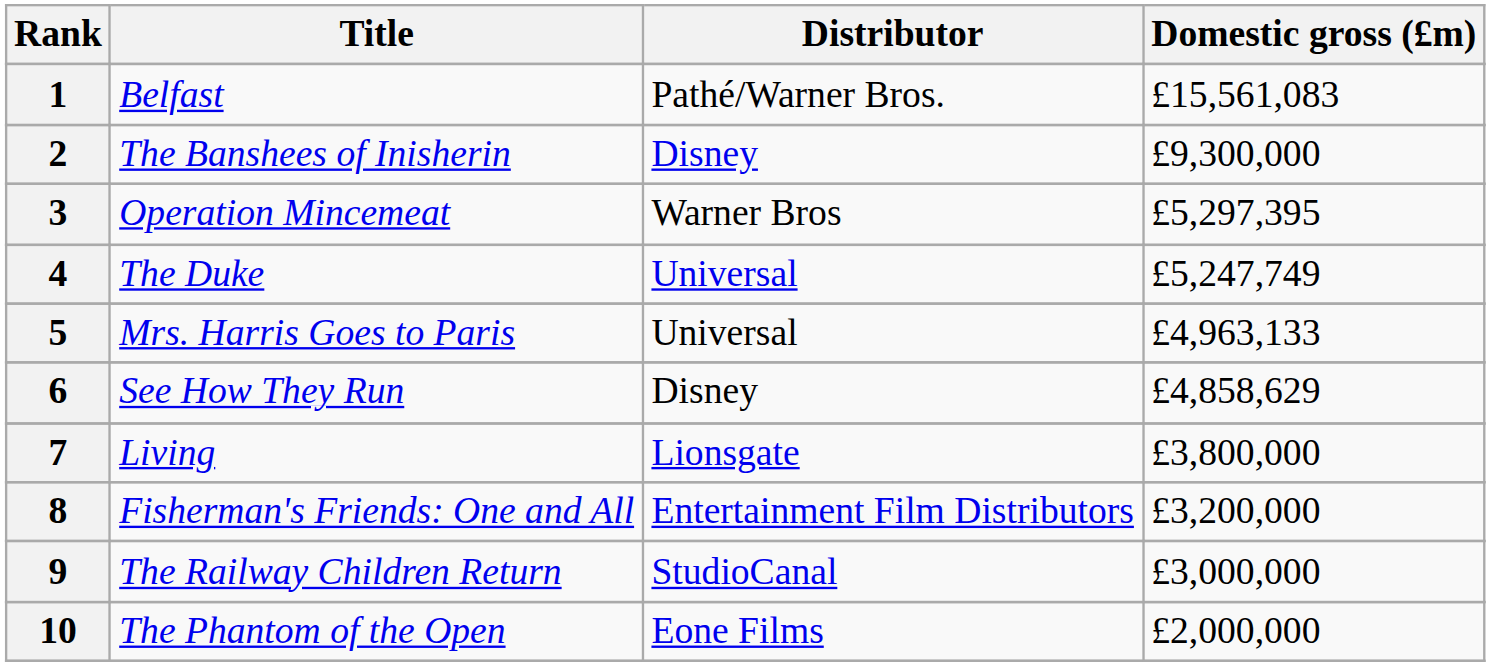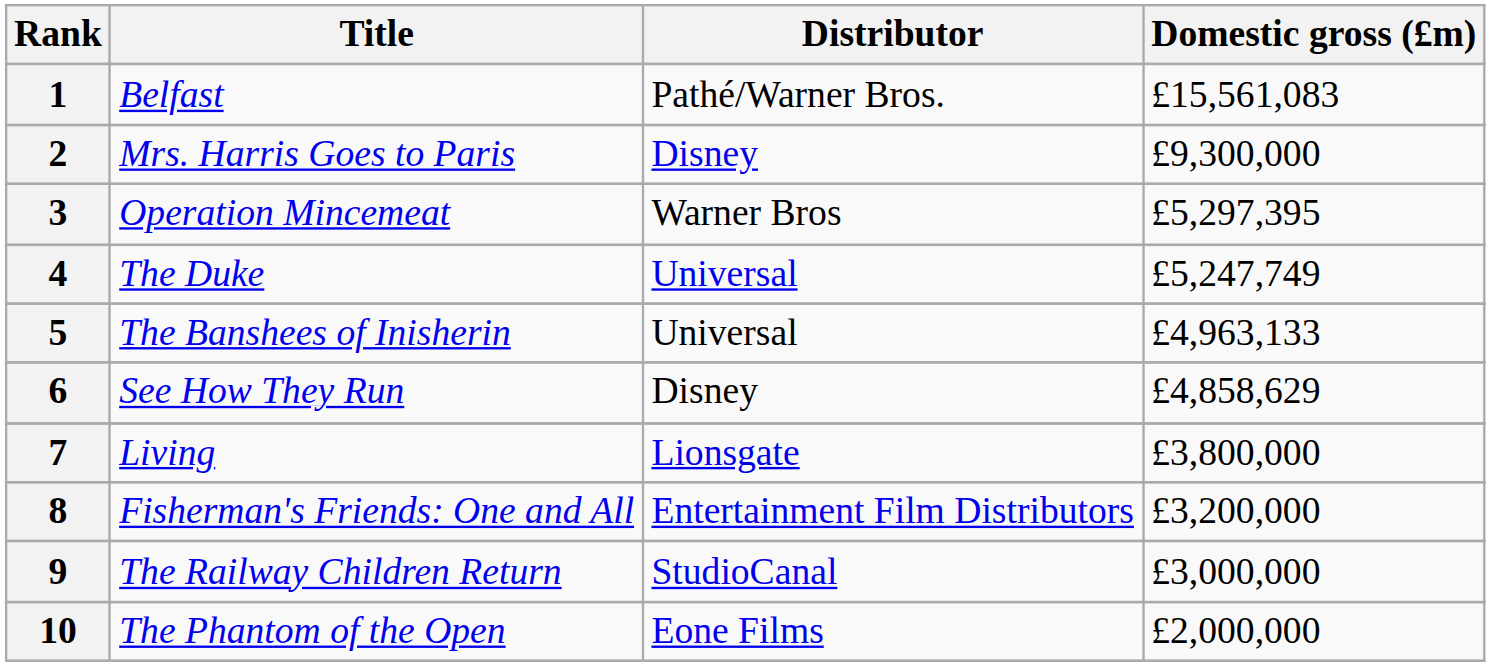(315, 153) The Banshees of Inisherin -> (317, 153) Mrs. Harris Goes to Paris
(317, 332) Mrs. Harris Goes to Paris -> (315, 332) The Banshees of Inisherin
